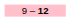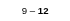(35, 10) pink background -> (35, 10) no background
